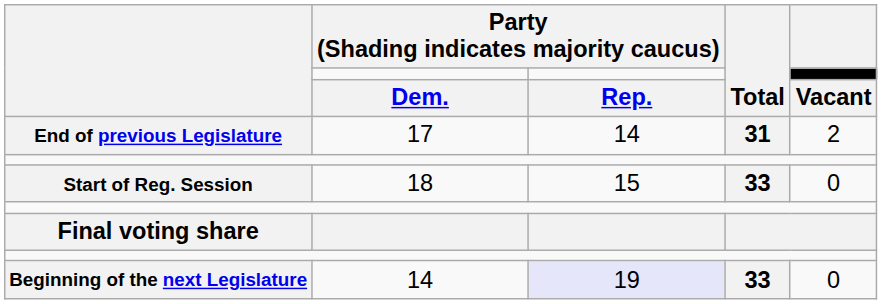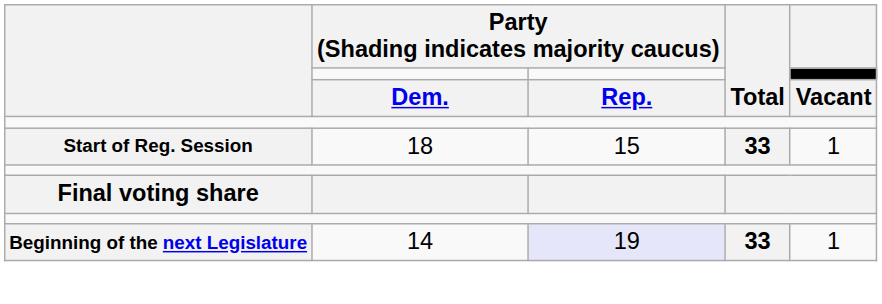- row: (158, 135)
(834, 183) 0 -> (834, 145) 1
(834, 279) 0 -> (834, 242) 1
